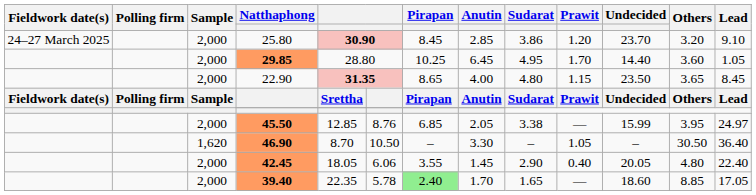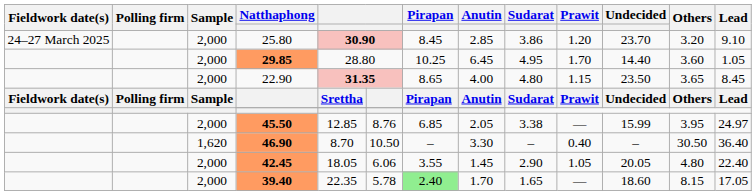(580, 143) 1.05 -> (580, 143) 0.40
(580, 162) 0.40 -> (580, 162) 1.05
(692, 181) 8.85 -> (692, 181) 8.15
